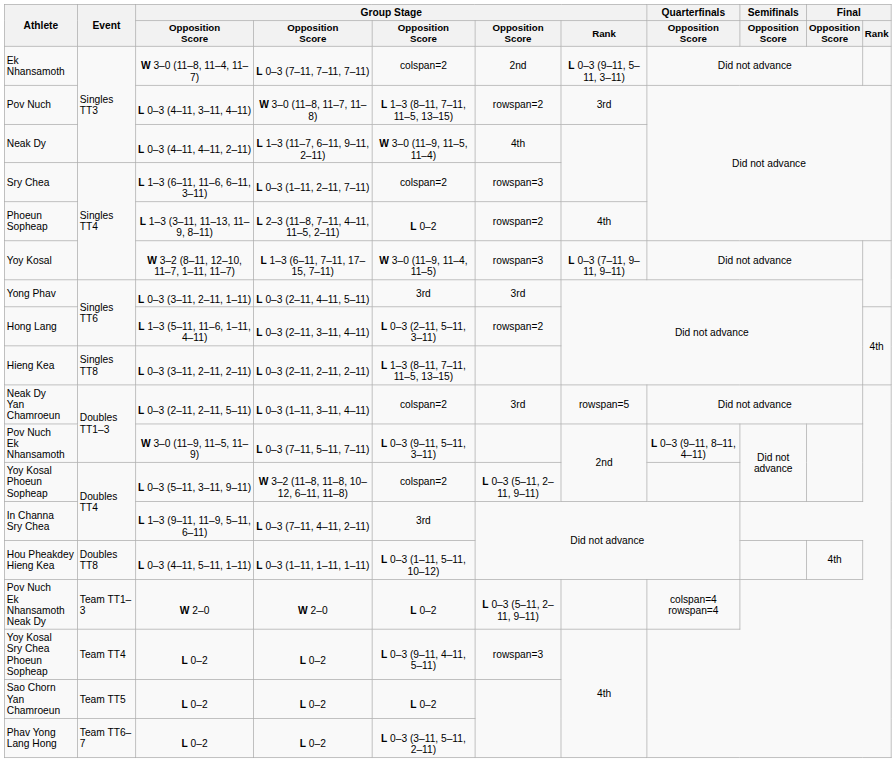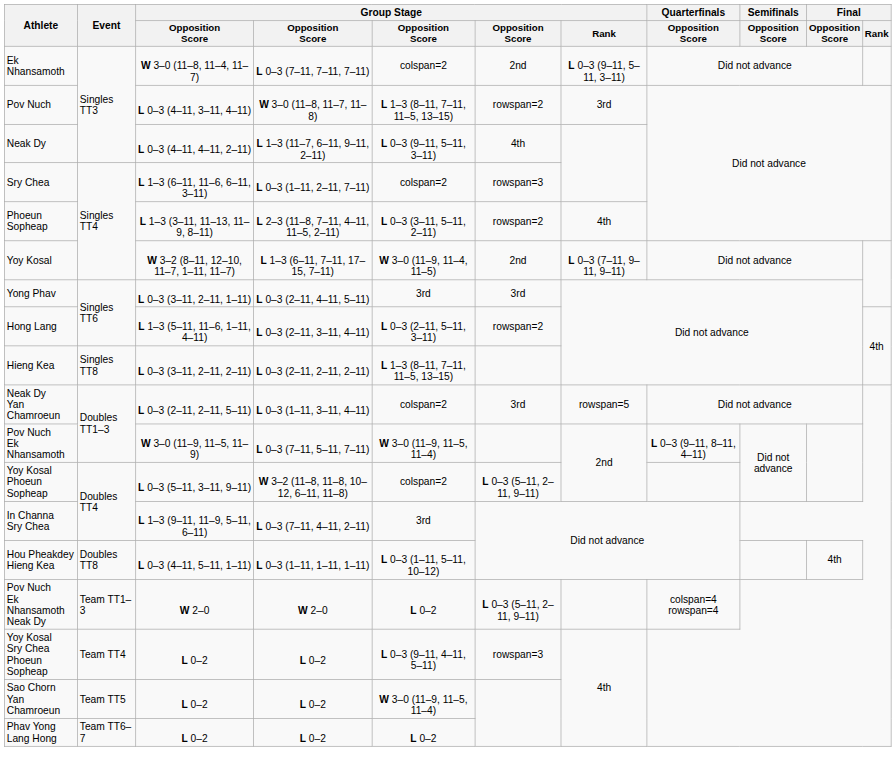(423, 150) W 3–0 (11–9, 11–5, 11–4) -> (423, 150) L 0–3 (9–11, 5–11, 3–11)
(423, 227) L 0–2 -> (423, 227) L 0–3 (3–11, 5–11, 2–11)
(518, 261) rowspan=3 -> (518, 261) 2nd
(423, 449) L 0–3 (9–11, 5–11, 3–11) -> (423, 449) W 3–0 (11–9, 11–5, 11–4)
(423, 705) L 0–2 -> (423, 705) W 3–0 (11–9, 11–5, 11–4)
(423, 744) L 0–3 (3–11, 5–11, 2–11) -> (423, 738) L 0–2
